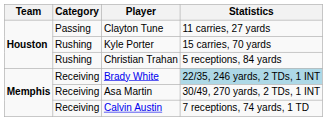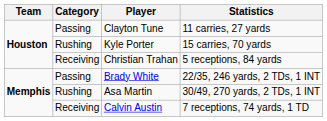(73, 60) Rushing -> (77, 60) Receiving
(77, 76) Receiving -> (73, 76) Passing
(251, 76) lightblue background -> (251, 76) no background
(77, 92) Receiving -> (73, 92) Rushing
